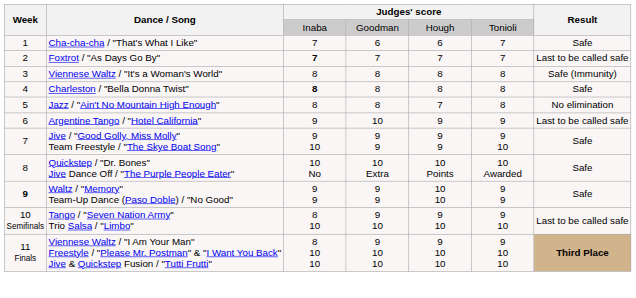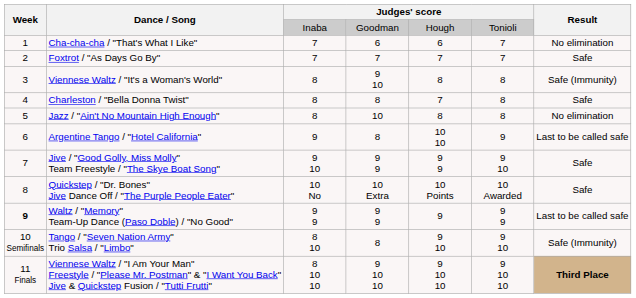(582, 43) Safe -> (582, 43) No elimination
(315, 58) bold -> (315, 58) normal
(582, 58) Last to be called safe -> (582, 58) Safe
(377, 74) 8 -> (377, 79) 9 10
(315, 89) bold -> (315, 100) normal
(440, 89) 8 -> (440, 100) 7
(377, 105) 8 -> (377, 116) 10
(440, 105) 7 -> (440, 116) 8
(377, 120) 10 -> (377, 137) 8
(440, 120) 9 -> (440, 137) 10 10
(440, 194) 10 10 -> (440, 216) 9
(582, 194) Safe -> (582, 216) Last to be called safe
(377, 220) 9 10 -> (377, 242) 8
(582, 220) Last to be called safe -> (582, 242) Safe (Immunity)
